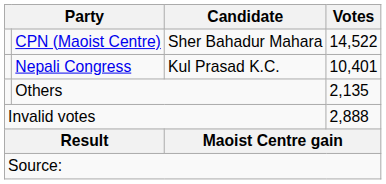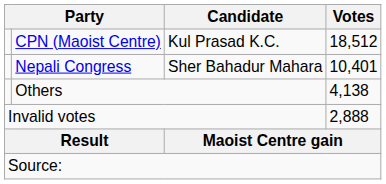(245, 41) Sher Bahadur Mahara -> (224, 41) Kul Prasad K.C.
(354, 41) 14,522 -> (354, 41) 18,512
(224, 66) Kul Prasad K.C. -> (245, 66) Sher Bahadur Mahara
(349, 91) 2,135 -> (349, 91) 4,138
